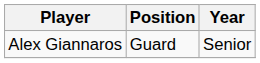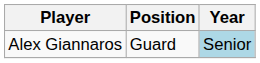(227, 44) no background -> (227, 44) lightblue background
